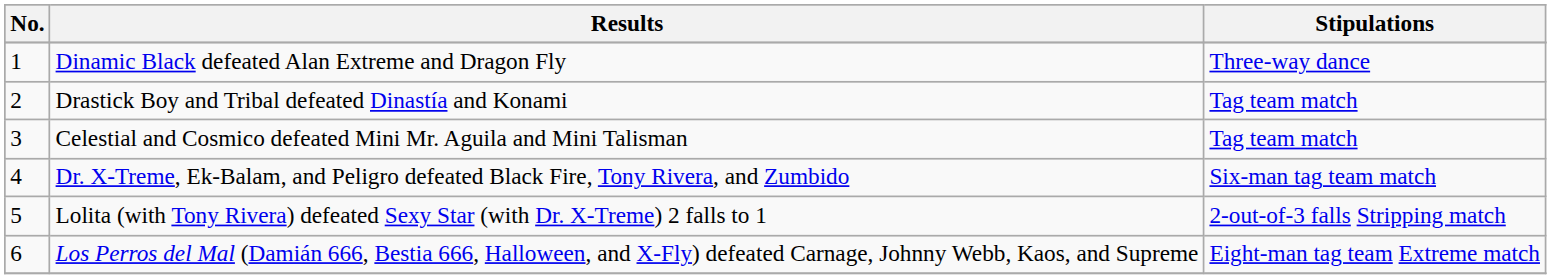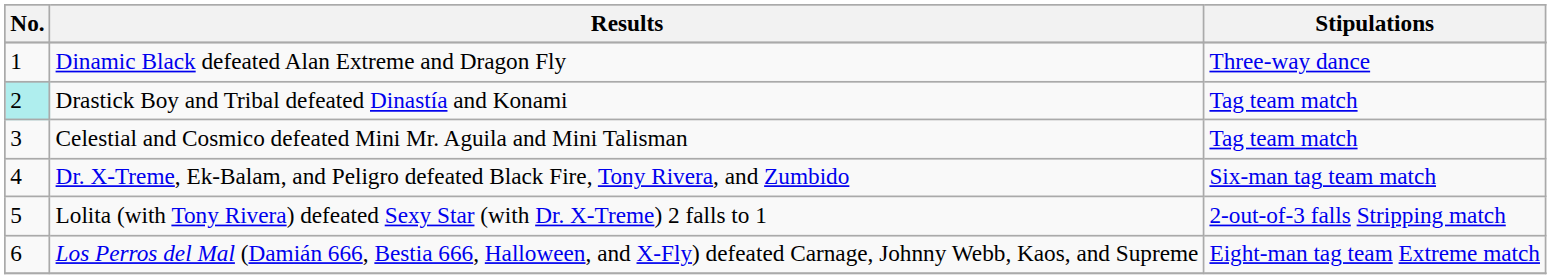(16, 100) no background -> (16, 100) paleturquoise background
